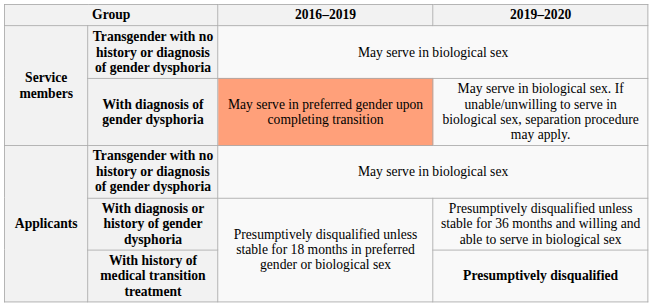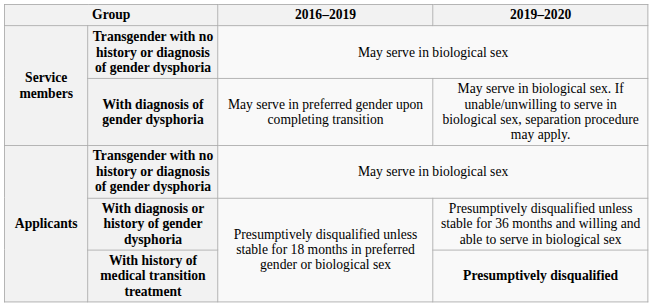(326, 111) lightsalmon background -> (326, 111) no background
